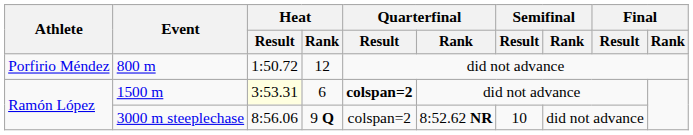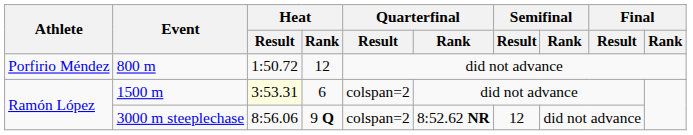(379, 92) bold -> (378, 92) normal
(519, 117) 10 -> (517, 117) 12
